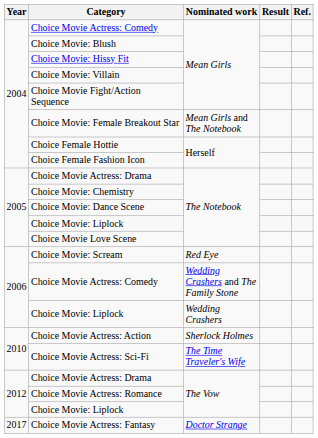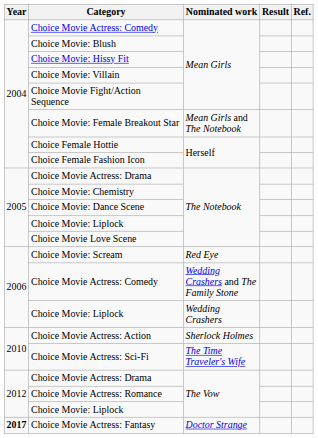(17, 425) normal -> (17, 425) bold
